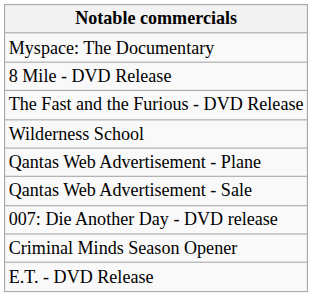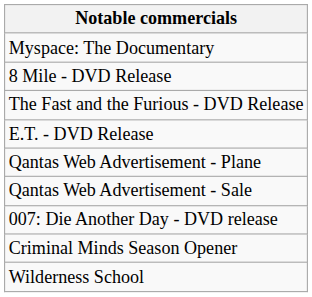(76, 133) Wilderness School -> (81, 133) E.T. - DVD Release
(81, 276) E.T. - DVD Release -> (76, 276) Wilderness School
